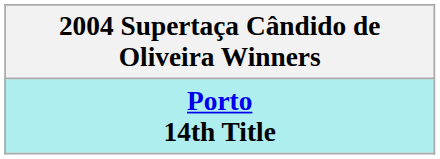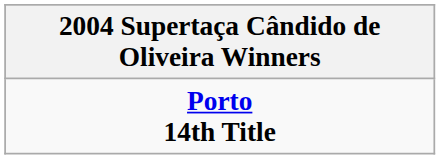(220, 115) paleturquoise background -> (220, 115) no background
